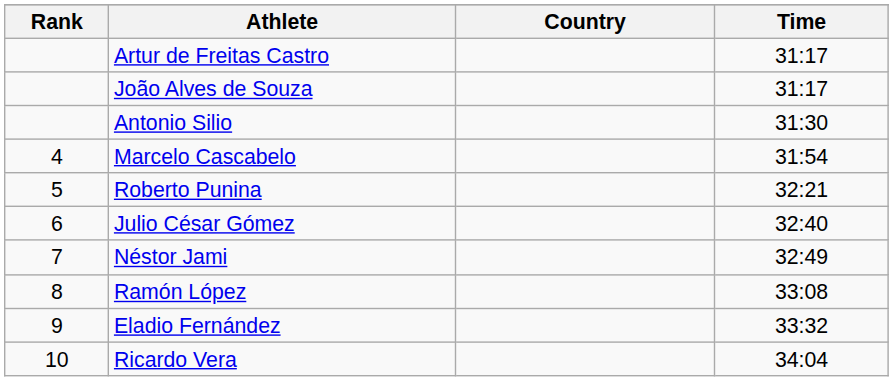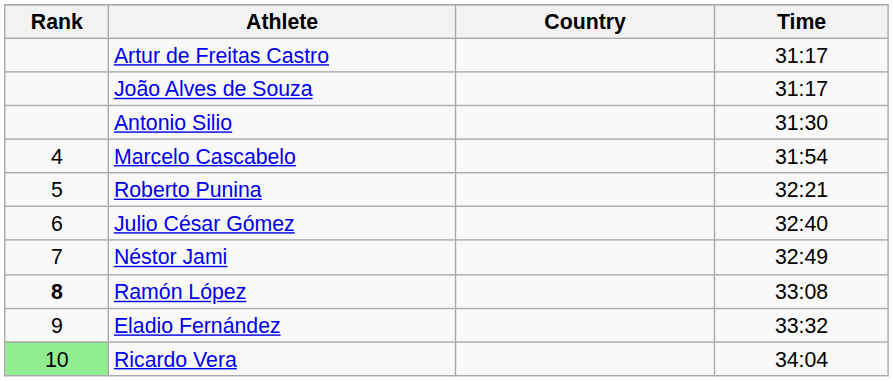(57, 291) normal -> (57, 291) bold
(57, 359) no background -> (57, 359) lightgreen background
